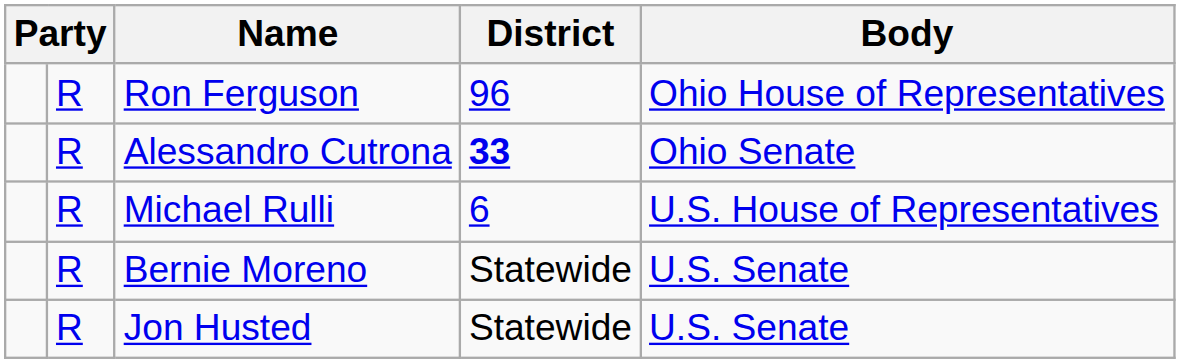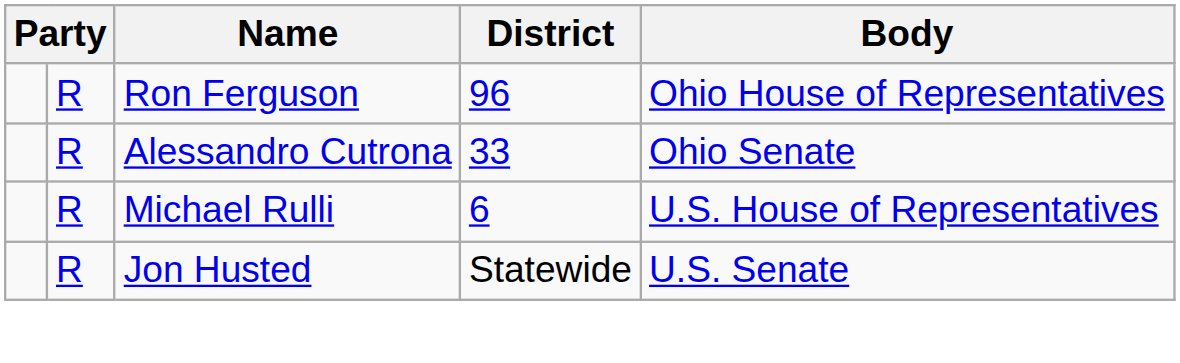(490, 151) bold -> (490, 151) normal
- row: (245, 269)
